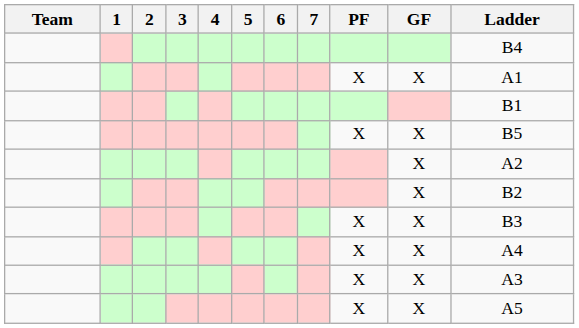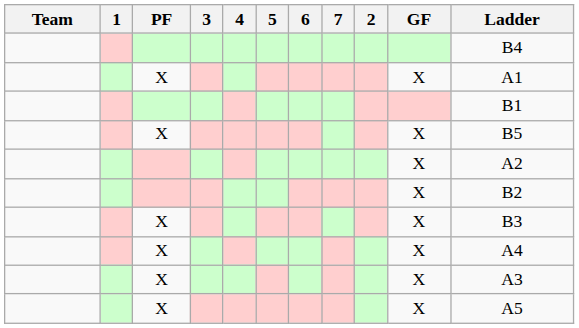columns swapped: (149, 18) <-> (359, 18)
